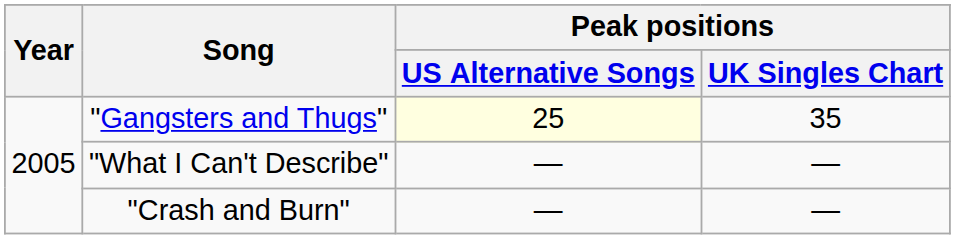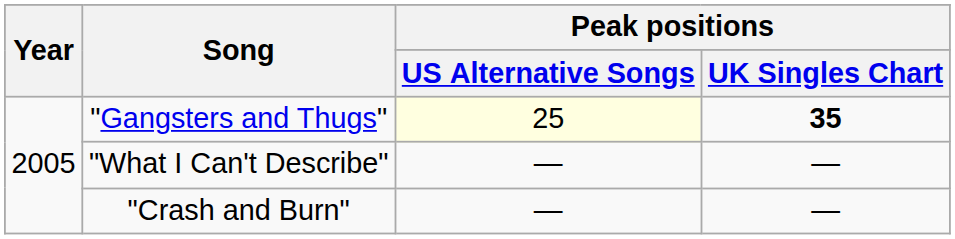(826, 118) normal -> (826, 118) bold
